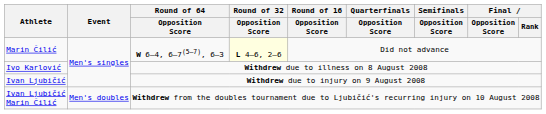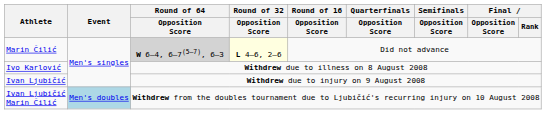(180, 54) no background -> (180, 54) lightgrey background
(99, 97) no background -> (99, 97) lightblue background
